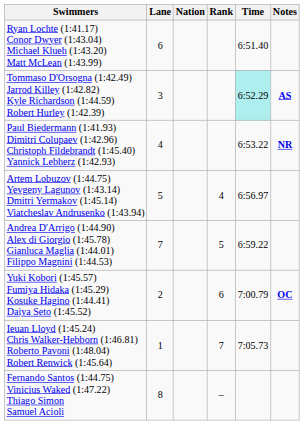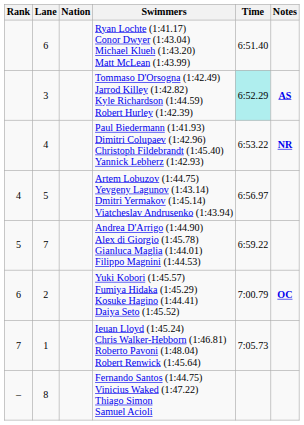columns swapped: (221, 12) <-> (76, 12)
